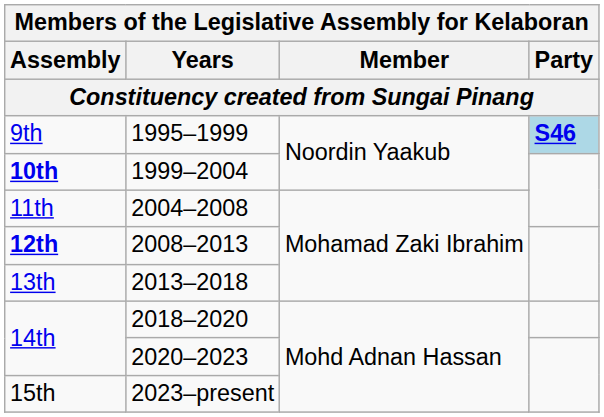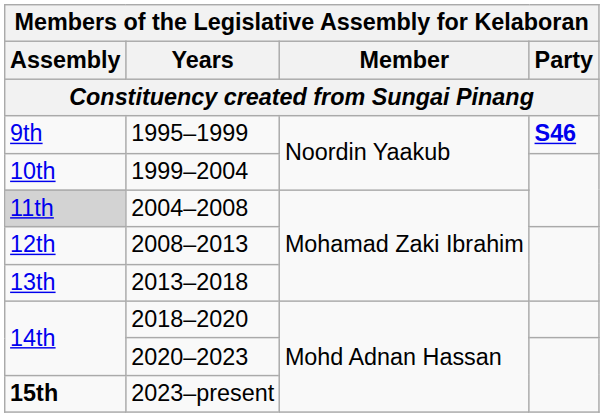(555, 134) lightblue background -> (555, 134) no background
(34, 171) bold -> (33, 171) normal
(32, 208) no background -> (32, 208) lightgrey background
(34, 245) bold -> (33, 245) normal
(33, 393) normal -> (34, 393) bold
